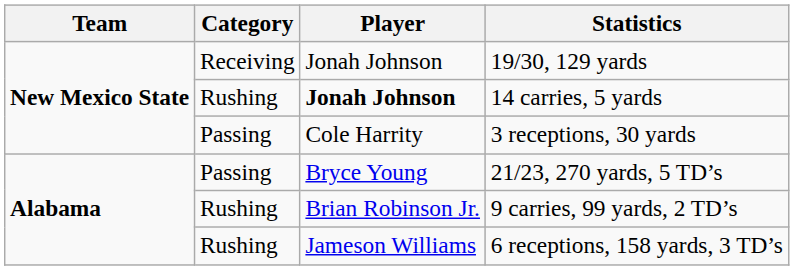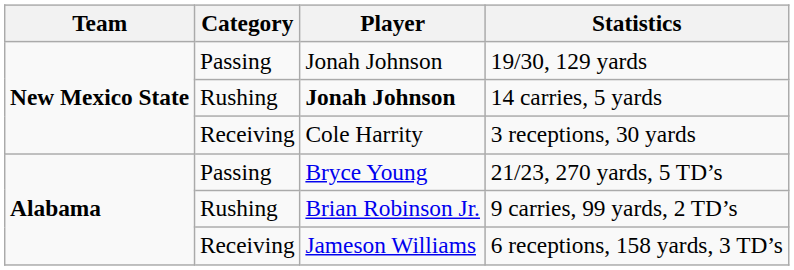(247, 60) Receiving -> (236, 60) Passing
(236, 134) Passing -> (247, 134) Receiving
(239, 245) Rushing -> (247, 245) Receiving
